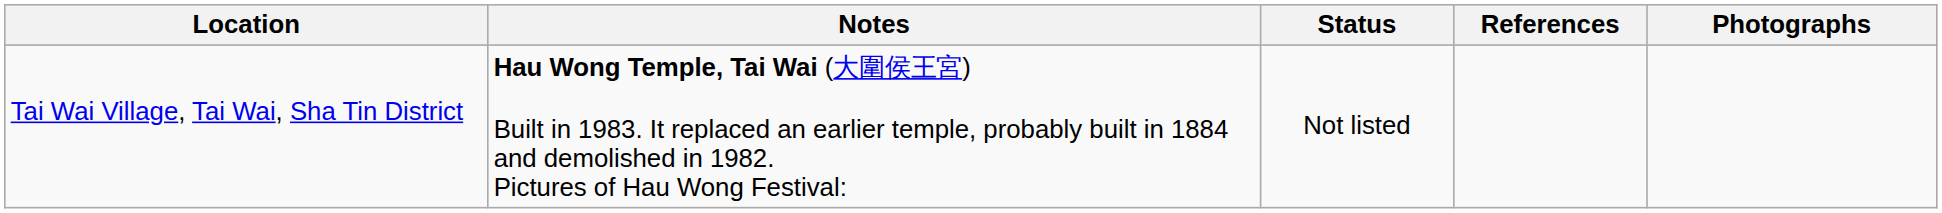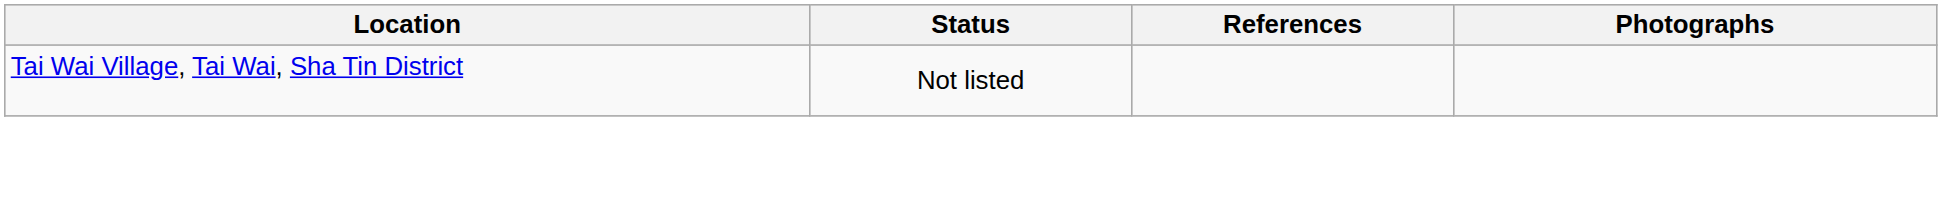- column: (874, 24)
